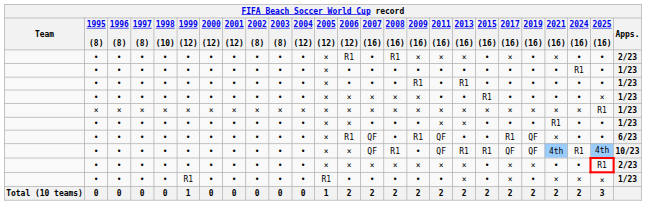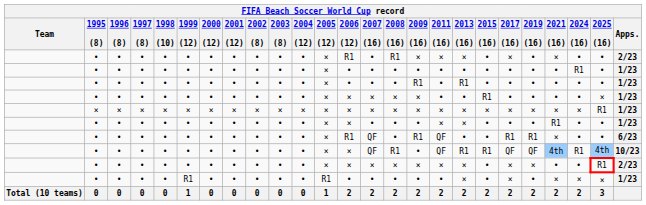(533, 137) QF -> (533, 137) R1
